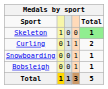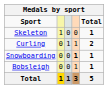(92, 33) lightgreen background -> (92, 33) no background
(76, 56) normal -> (76, 56) bold
